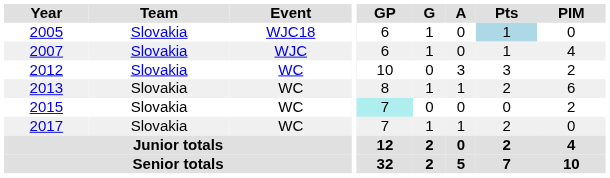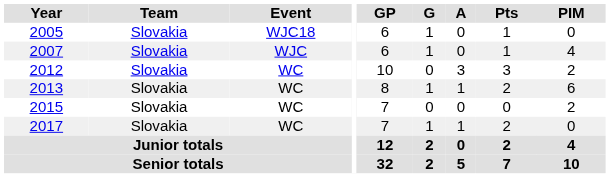(507, 32) lightblue background -> (507, 32) no background
(385, 107) paleturquoise background -> (385, 107) no background
